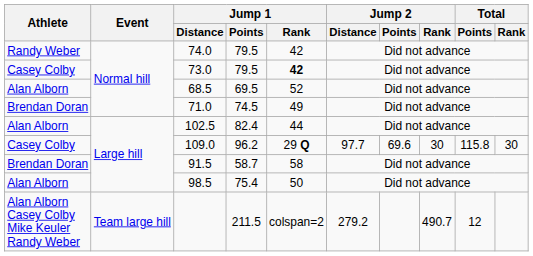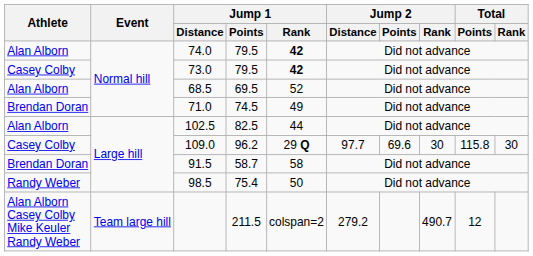(44, 51) Randy Weber -> (38, 51) Alan Alborn
(296, 51) normal -> (296, 51) bold
(246, 126) 82.4 -> (246, 126) 82.5
(38, 183) Alan Alborn -> (44, 183) Randy Weber
